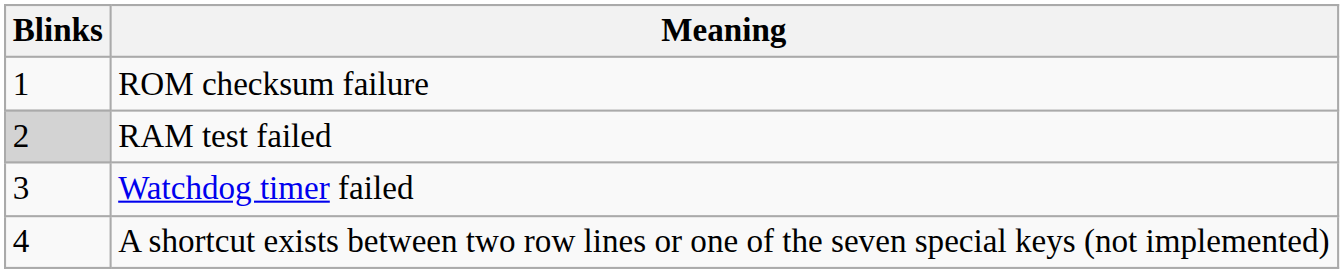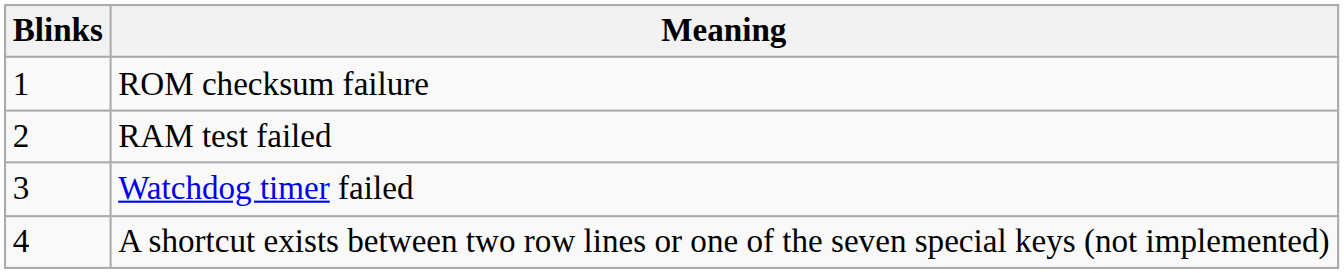(21, 135) lightgrey background -> (21, 135) no background
